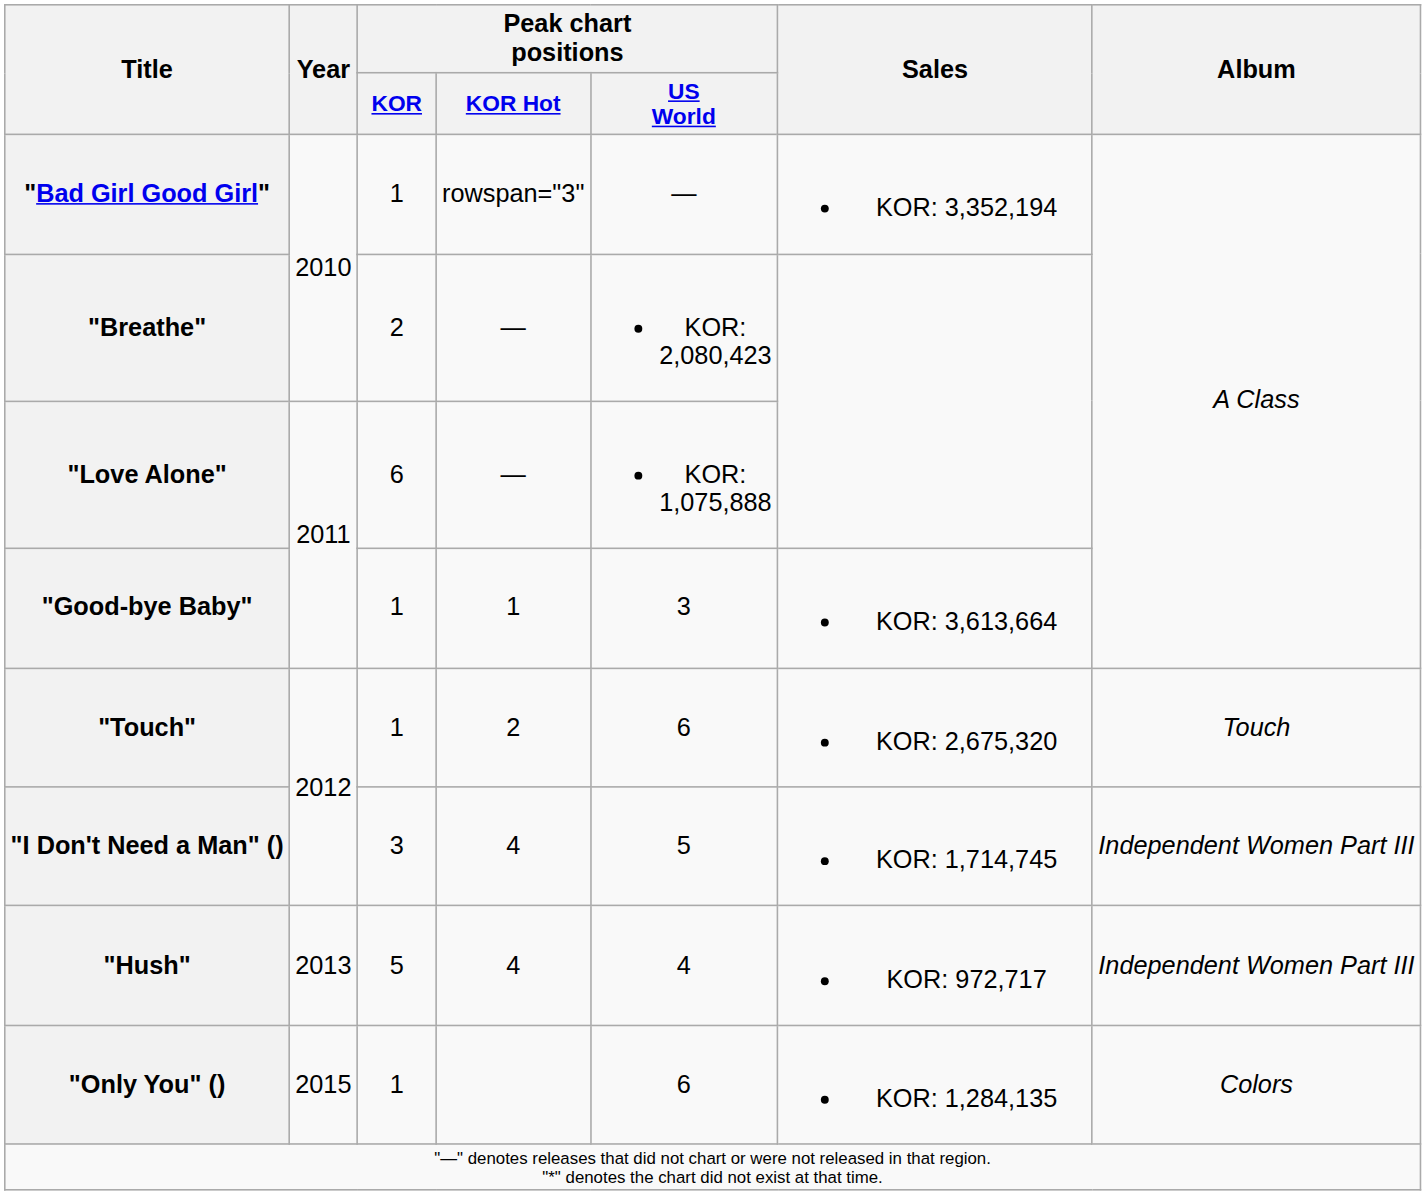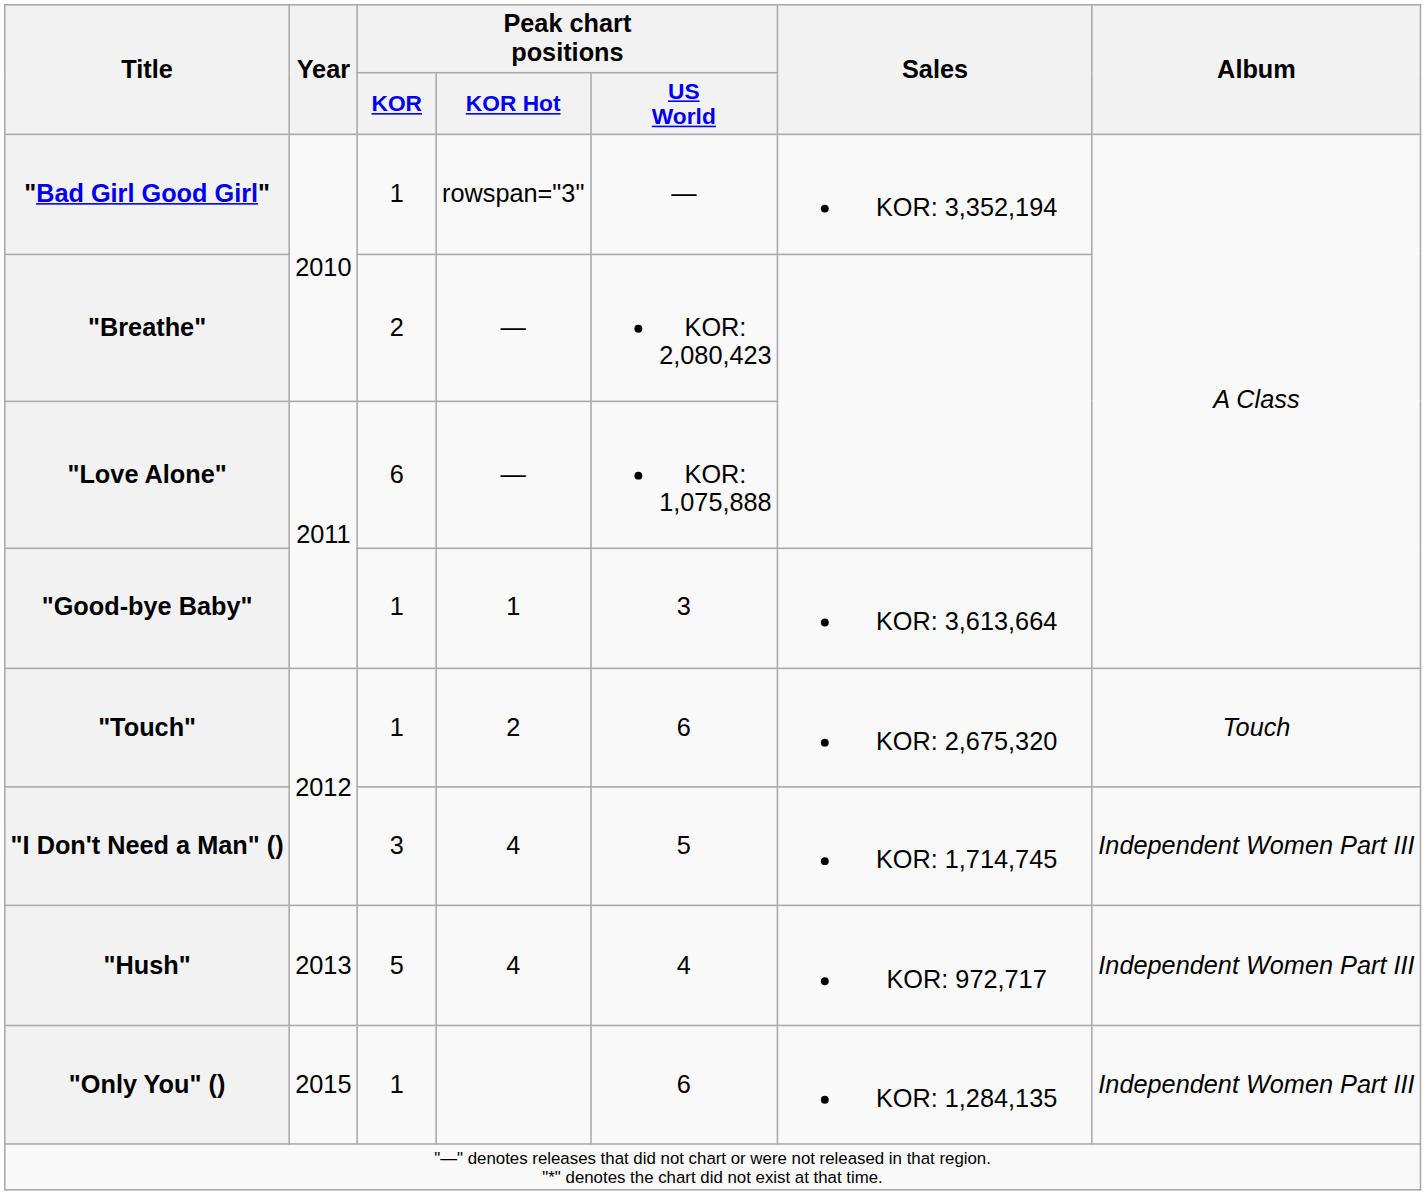(1256, 1084) Colors -> (1256, 1084) Independent Women Part III
